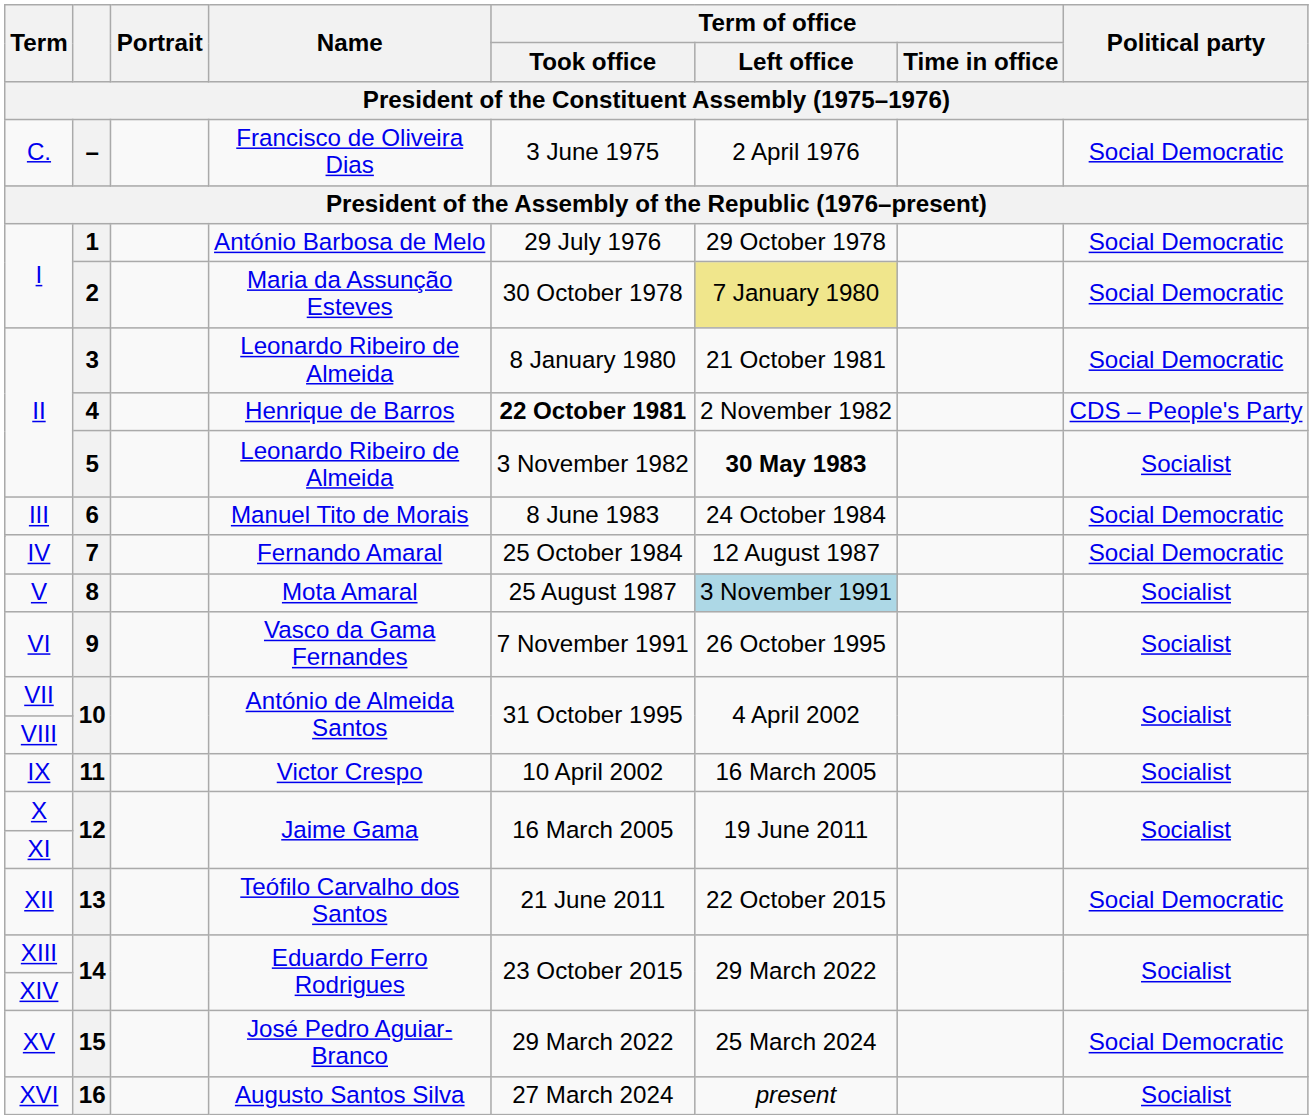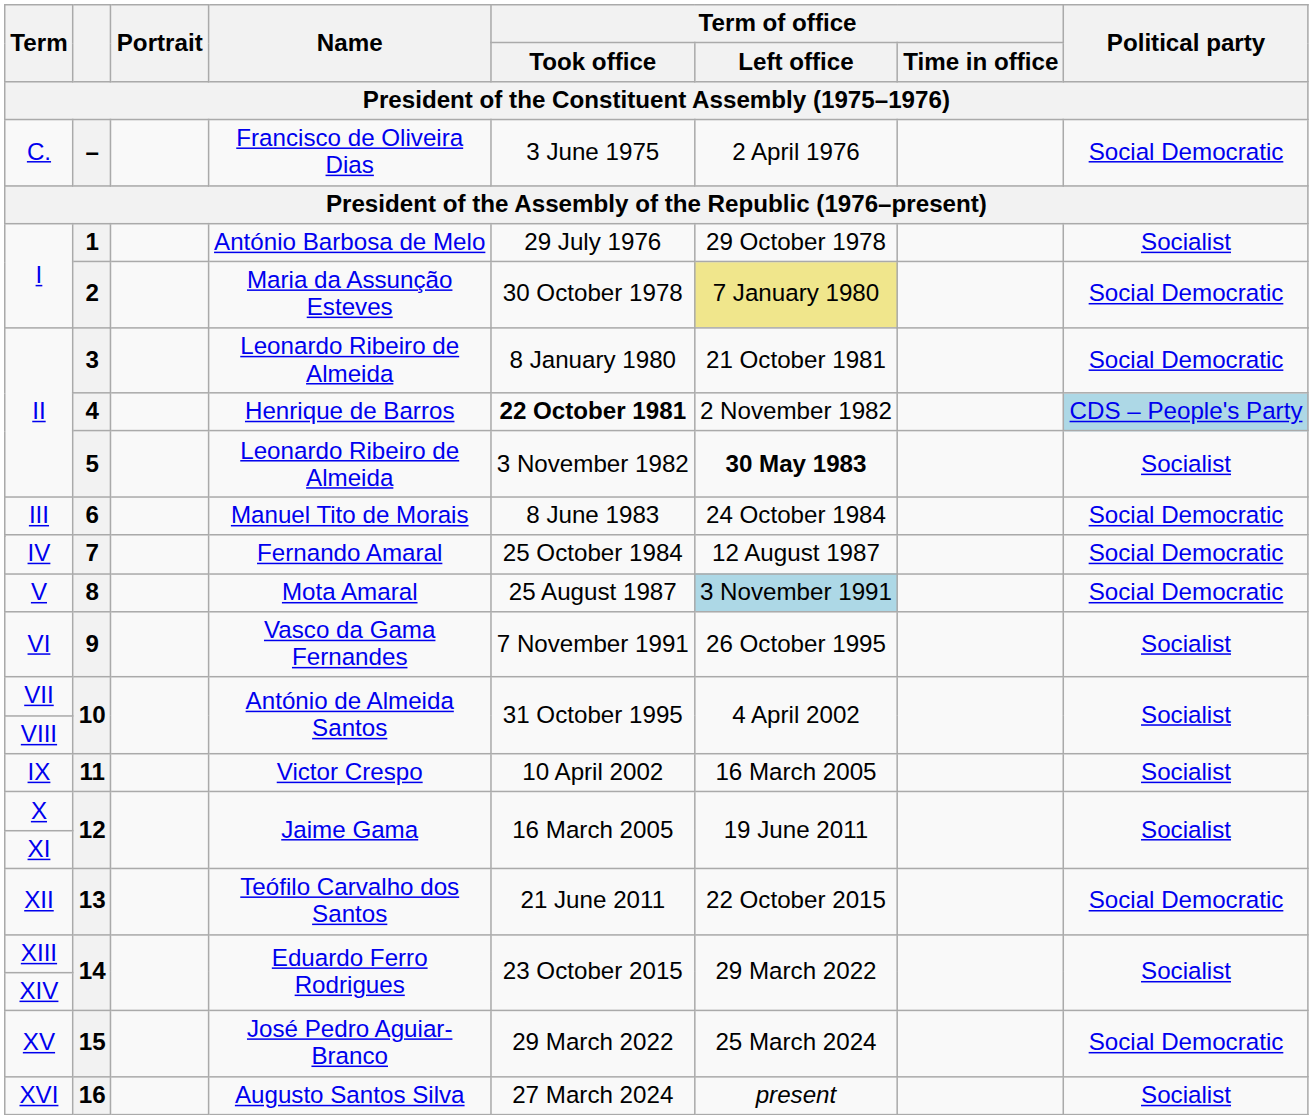(1186, 242) Social Democratic -> (1186, 242) Socialist
(1186, 411) no background -> (1186, 411) lightblue background
(1186, 592) Socialist -> (1186, 592) Social Democratic
